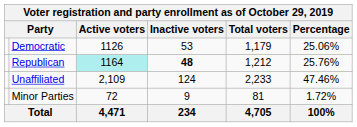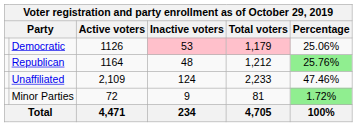(187, 46) no background -> (187, 46) pink background
(258, 46) no background -> (258, 46) pink background
(112, 63) paleturquoise background -> (112, 63) no background
(187, 63) bold -> (187, 63) normal
(321, 63) no background -> (321, 63) lightgreen background
(321, 96) no background -> (321, 96) lightgreen background
